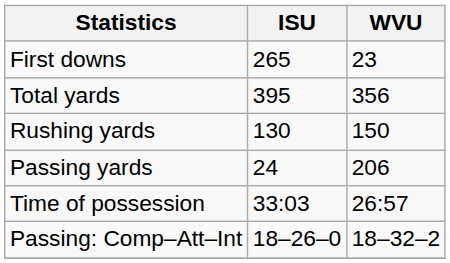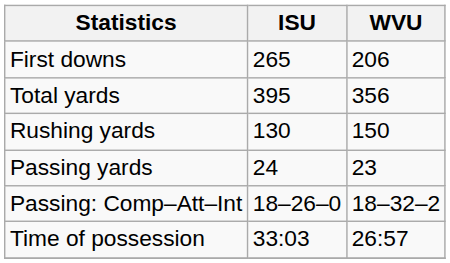(364, 59) 23 -> (371, 59) 206
(371, 167) 206 -> (364, 167) 23
rows swapped: (126, 239) <-> (107, 203)
